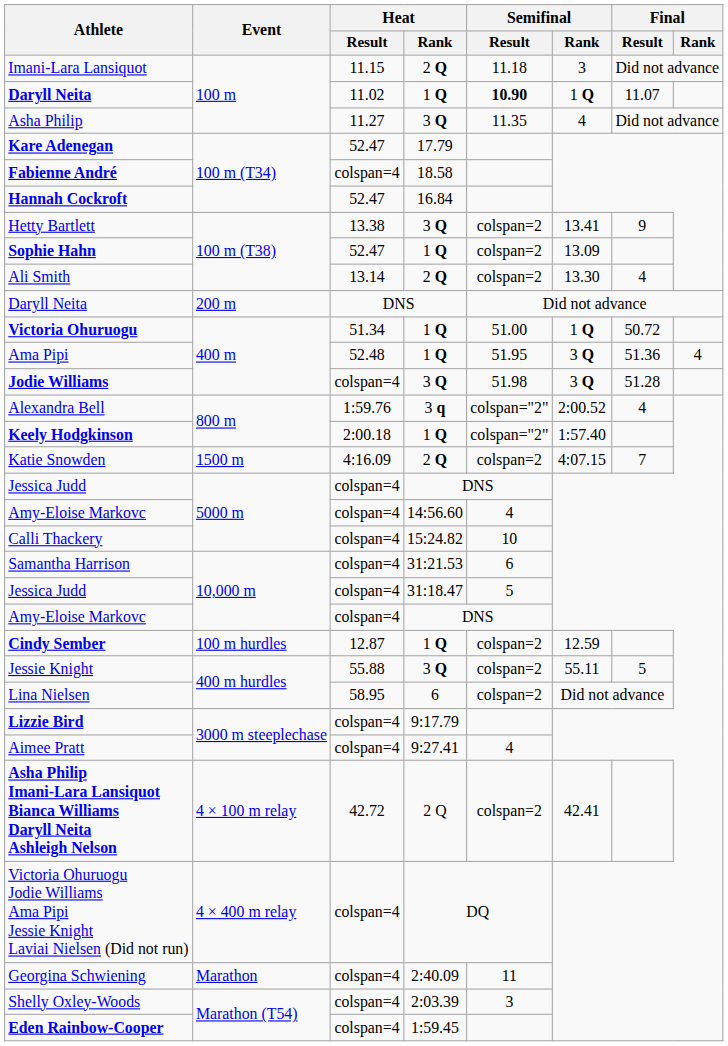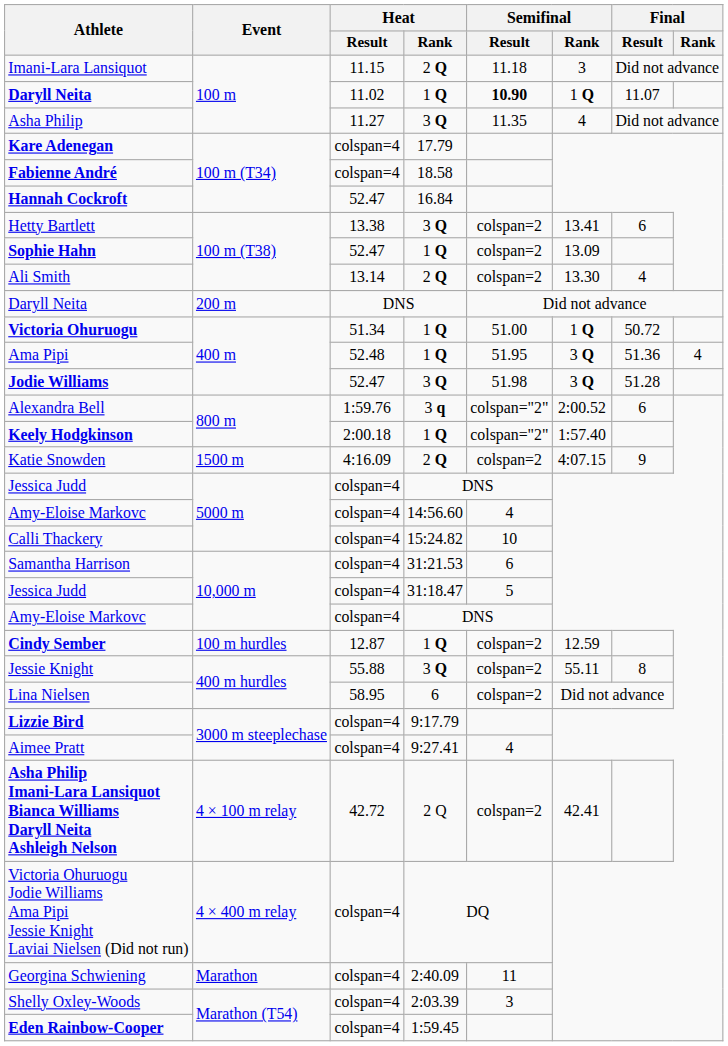(367, 147) 52.47 -> (367, 147) colspan=4
(642, 225) 9 -> (642, 225) 6
(367, 382) colspan=4 -> (367, 382) 52.47
(642, 408) 4 -> (642, 408) 6
(642, 460) 7 -> (642, 460) 9
(642, 669) 5 -> (642, 669) 8
